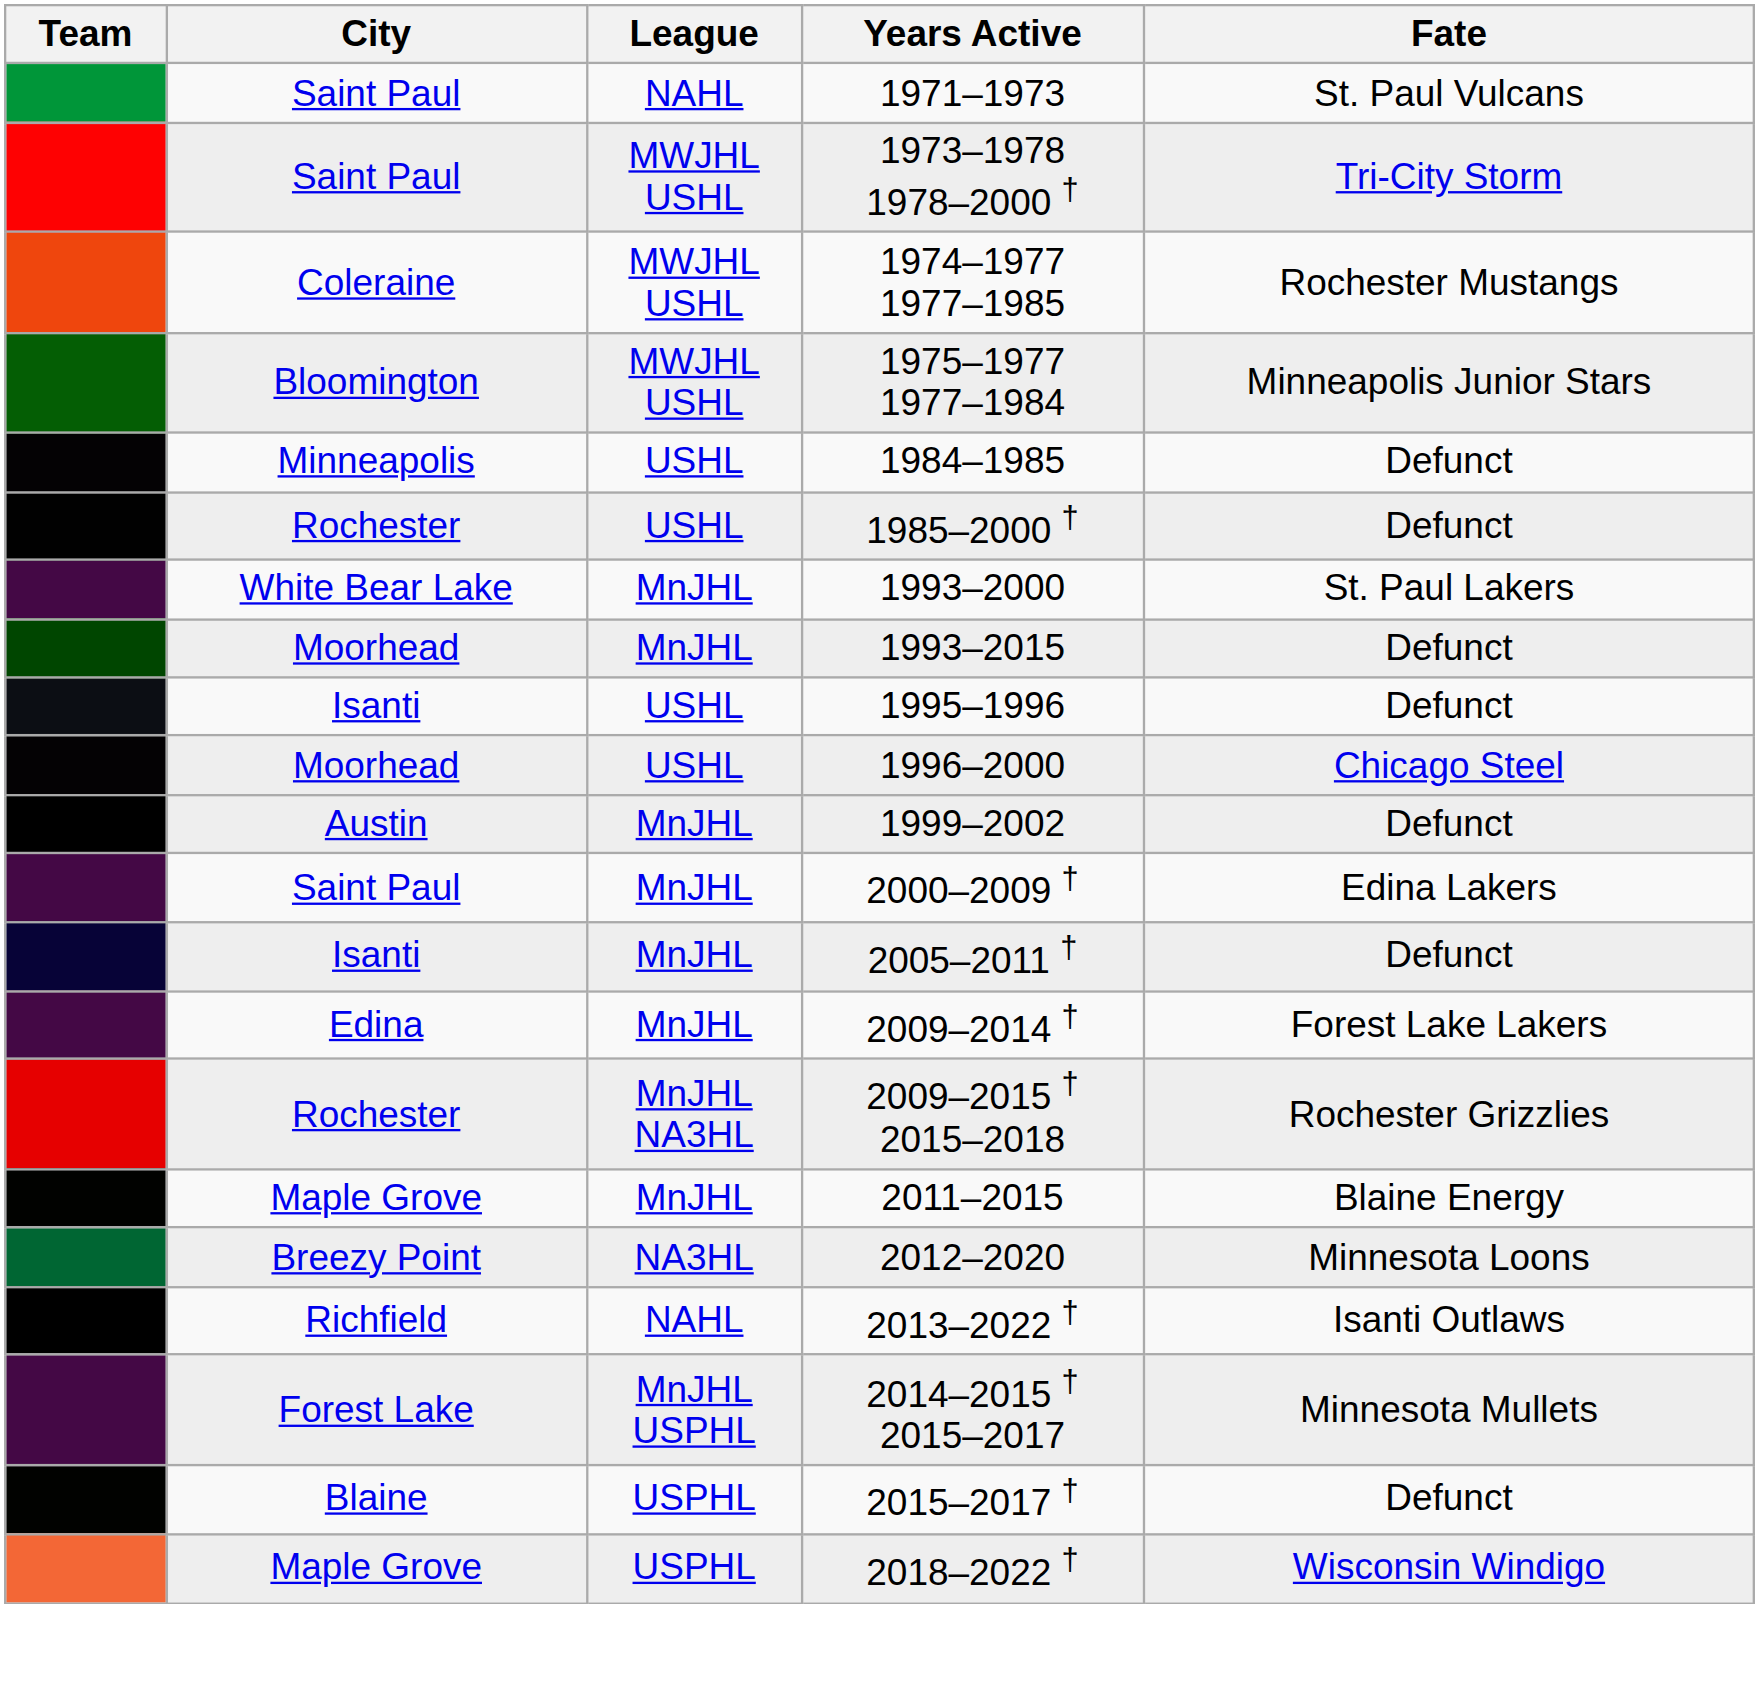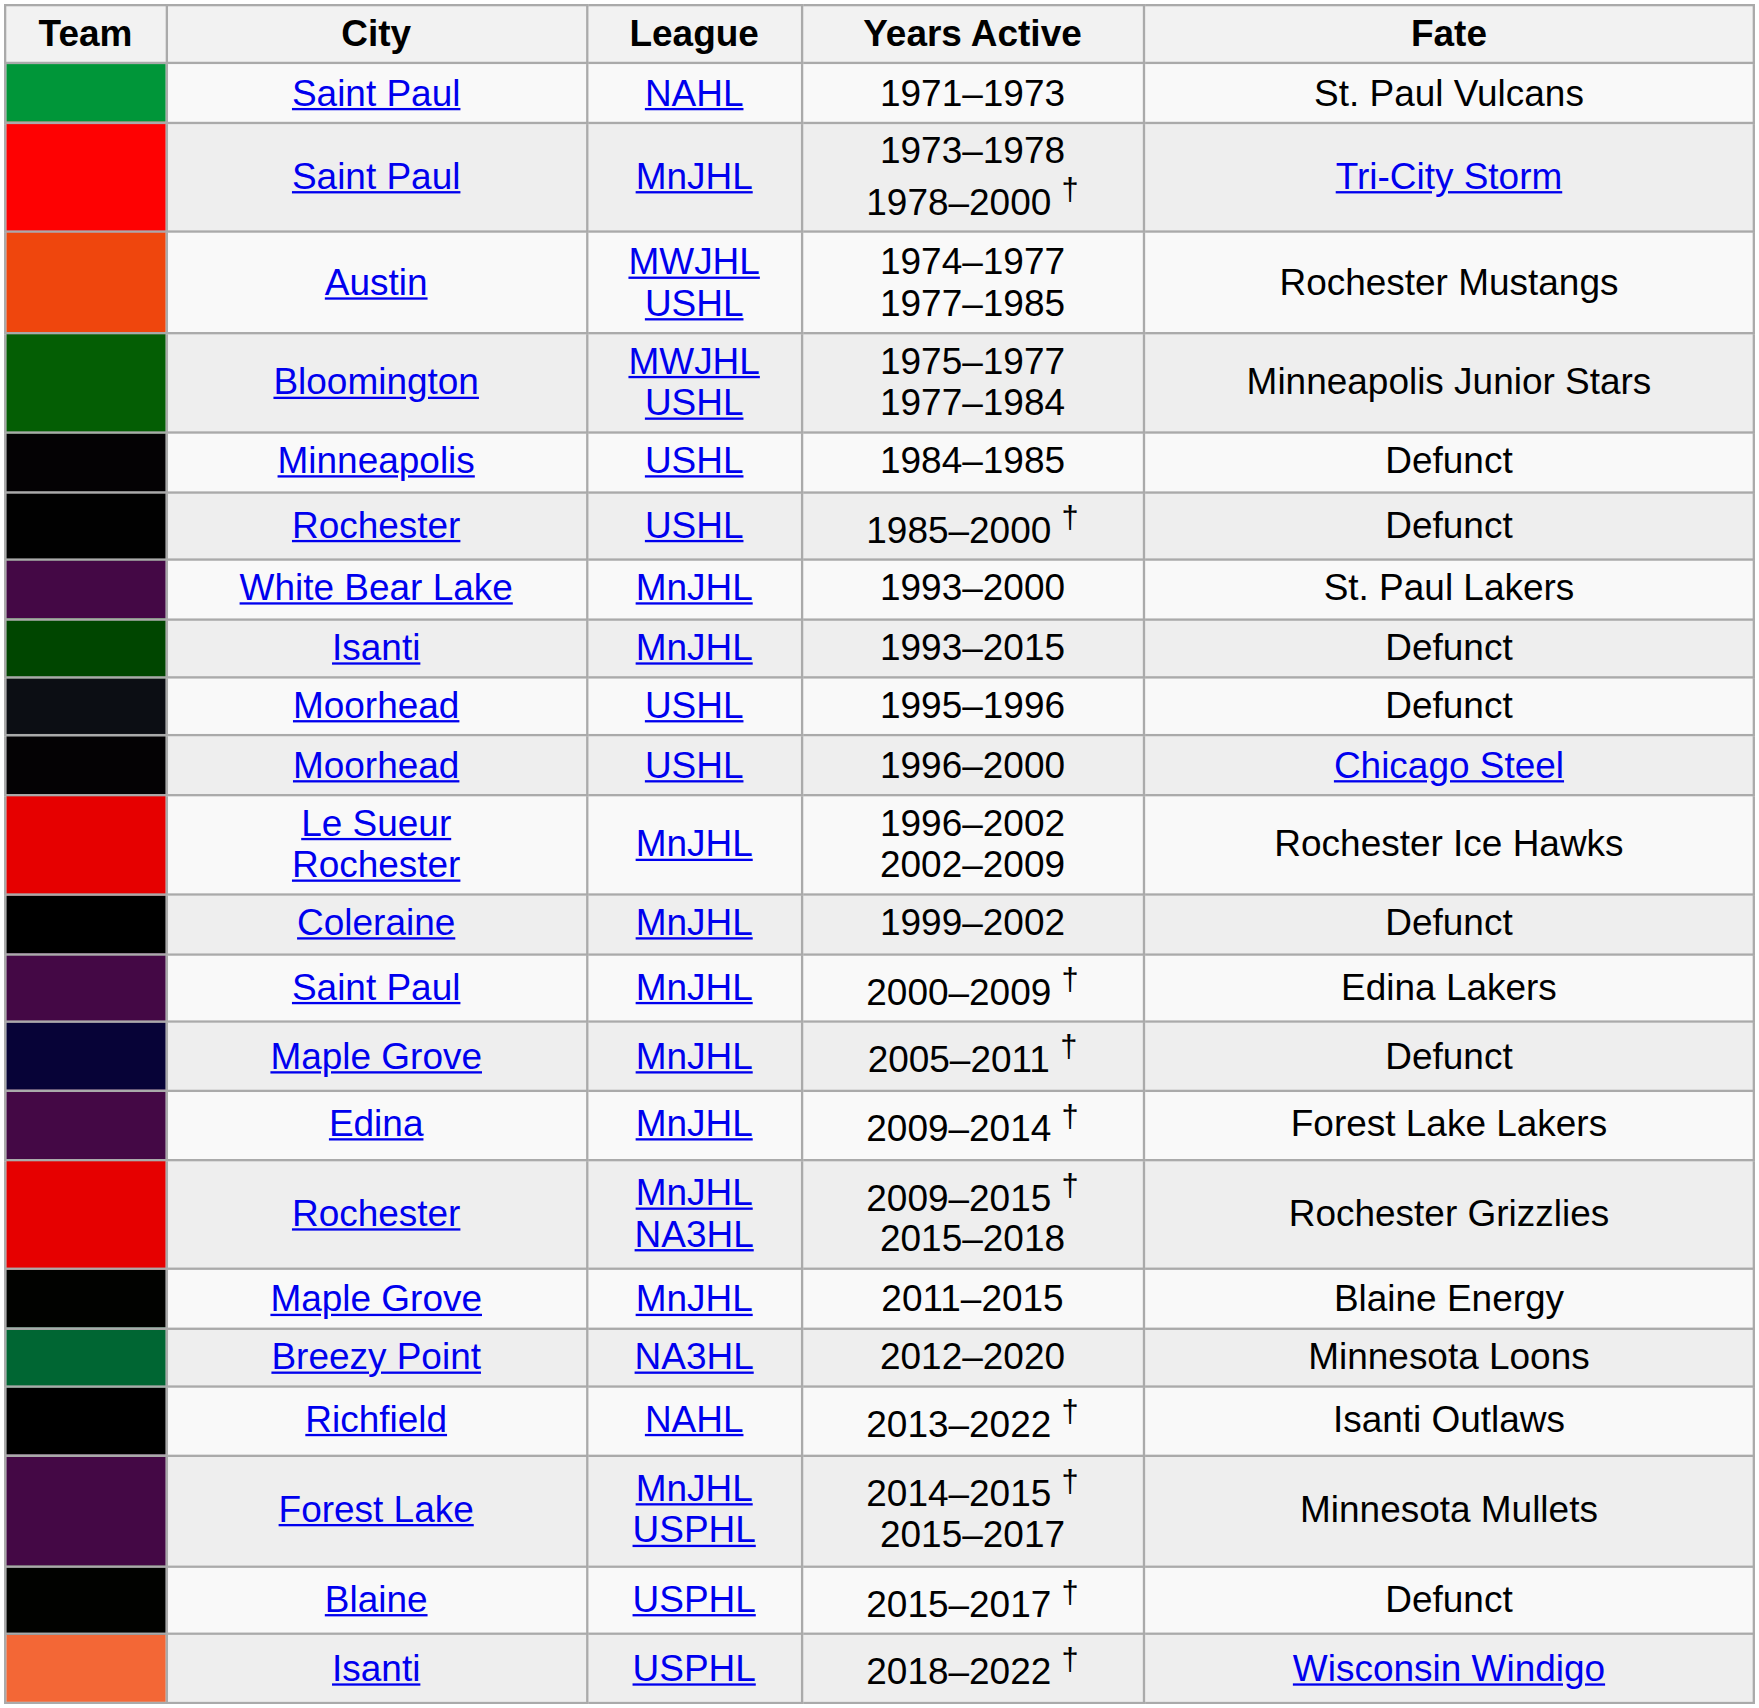(694, 176) MWJHL USHL -> (694, 176) MnJHL
(376, 282) Coleraine -> (376, 282) Austin
(376, 647) Moorhead -> (376, 647) Isanti
(376, 706) Isanti -> (376, 706) Moorhead
+ row: (973, 844)
(376, 823) Austin -> (376, 923) Coleraine
(376, 955) Isanti -> (376, 1055) Maple Grove
(376, 1567) Maple Grove -> (376, 1667) Isanti
